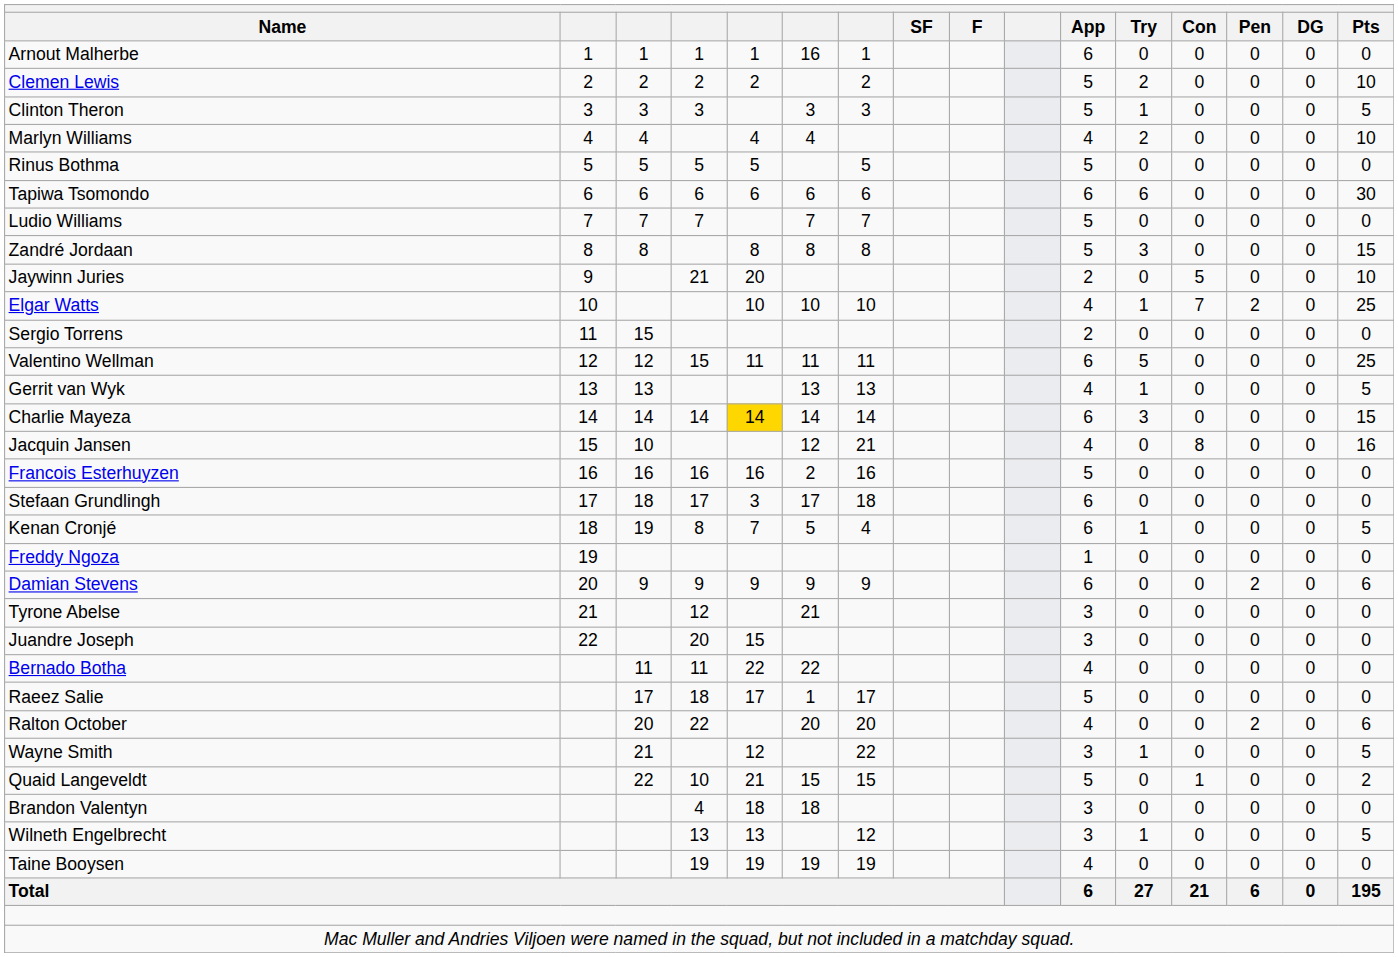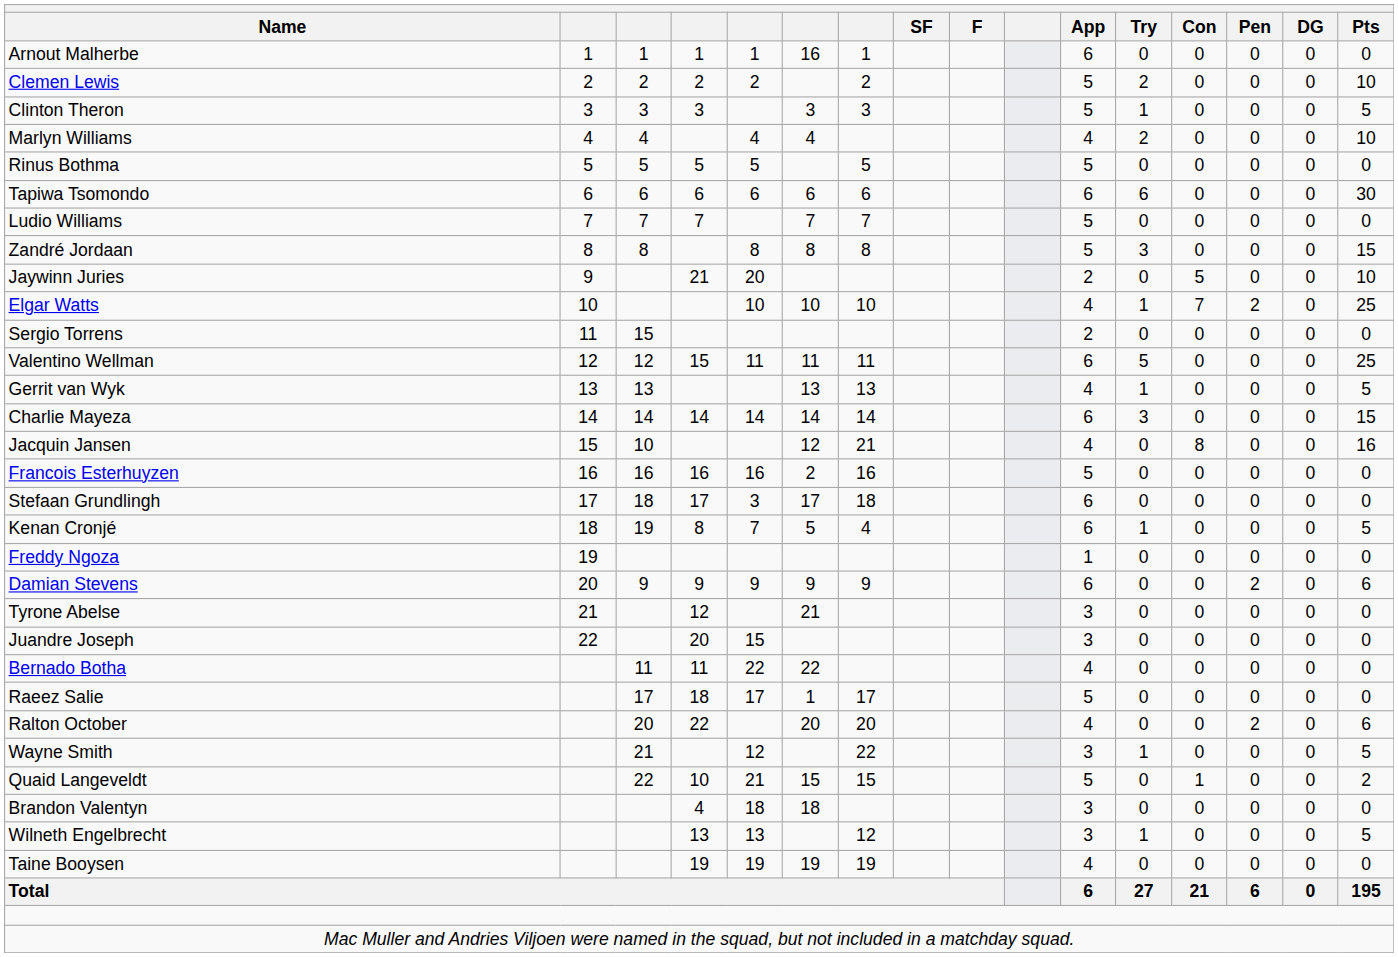(755, 417) gold background -> (755, 417) no background
